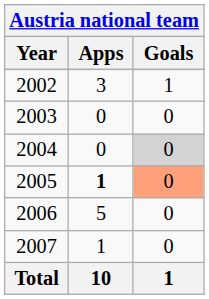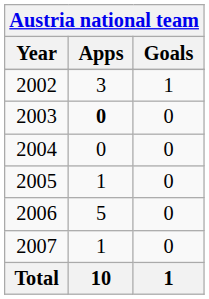(101, 117) normal -> (101, 117) bold
(169, 149) lightgrey background -> (169, 149) no background
(101, 181) bold -> (101, 181) normal
(169, 181) lightsalmon background -> (169, 181) no background
